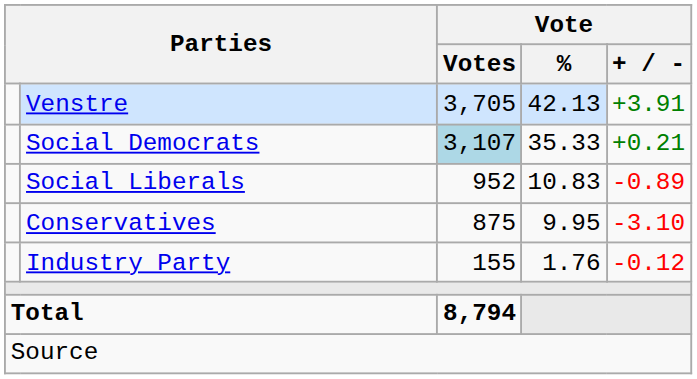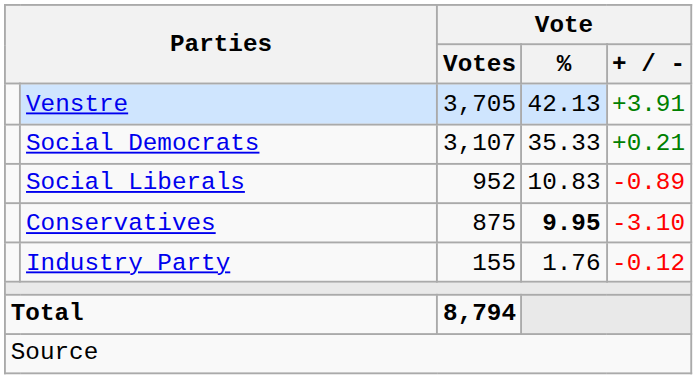(480, 144) lightblue background -> (480, 144) no background
(571, 223) normal -> (571, 223) bold
